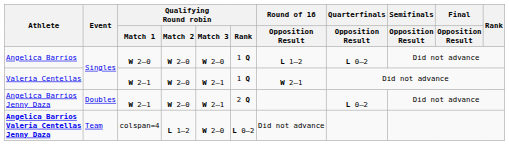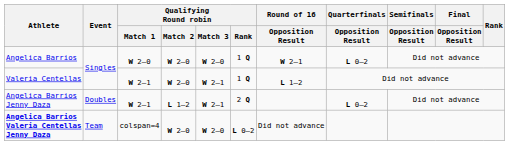(291, 61) L 1–2 -> (291, 61) W 2–1
(291, 83) W 2–1 -> (291, 83) L 1–2
(179, 104) W 2–0 -> (179, 104) L 1–2
(179, 129) L 1–2 -> (179, 129) W 2–0
